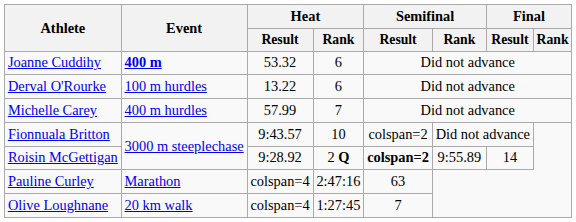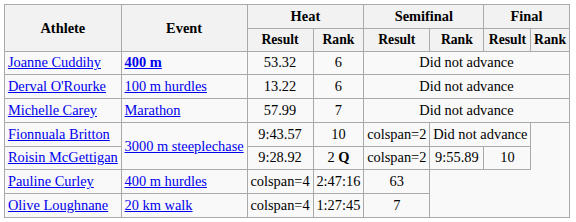(166, 110) 400 m hurdles -> (153, 110) Marathon
(398, 157) bold -> (397, 157) normal
(510, 157) 14 -> (507, 157) 10
(153, 181) Marathon -> (166, 181) 400 m hurdles
